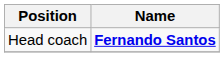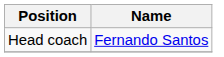(155, 39) bold -> (151, 39) normal
